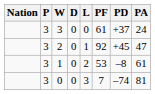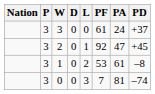columns swapped: (141, 13) <-> (121, 13)
